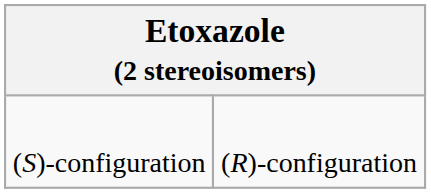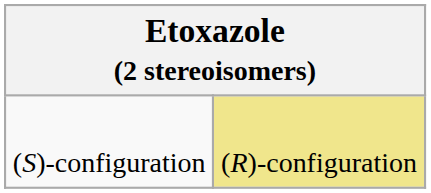(319, 162) no background -> (319, 162) khaki background
